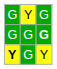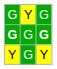(12, 35) normal -> (12, 35) bold
(12, 55) bold -> (12, 55) normal
